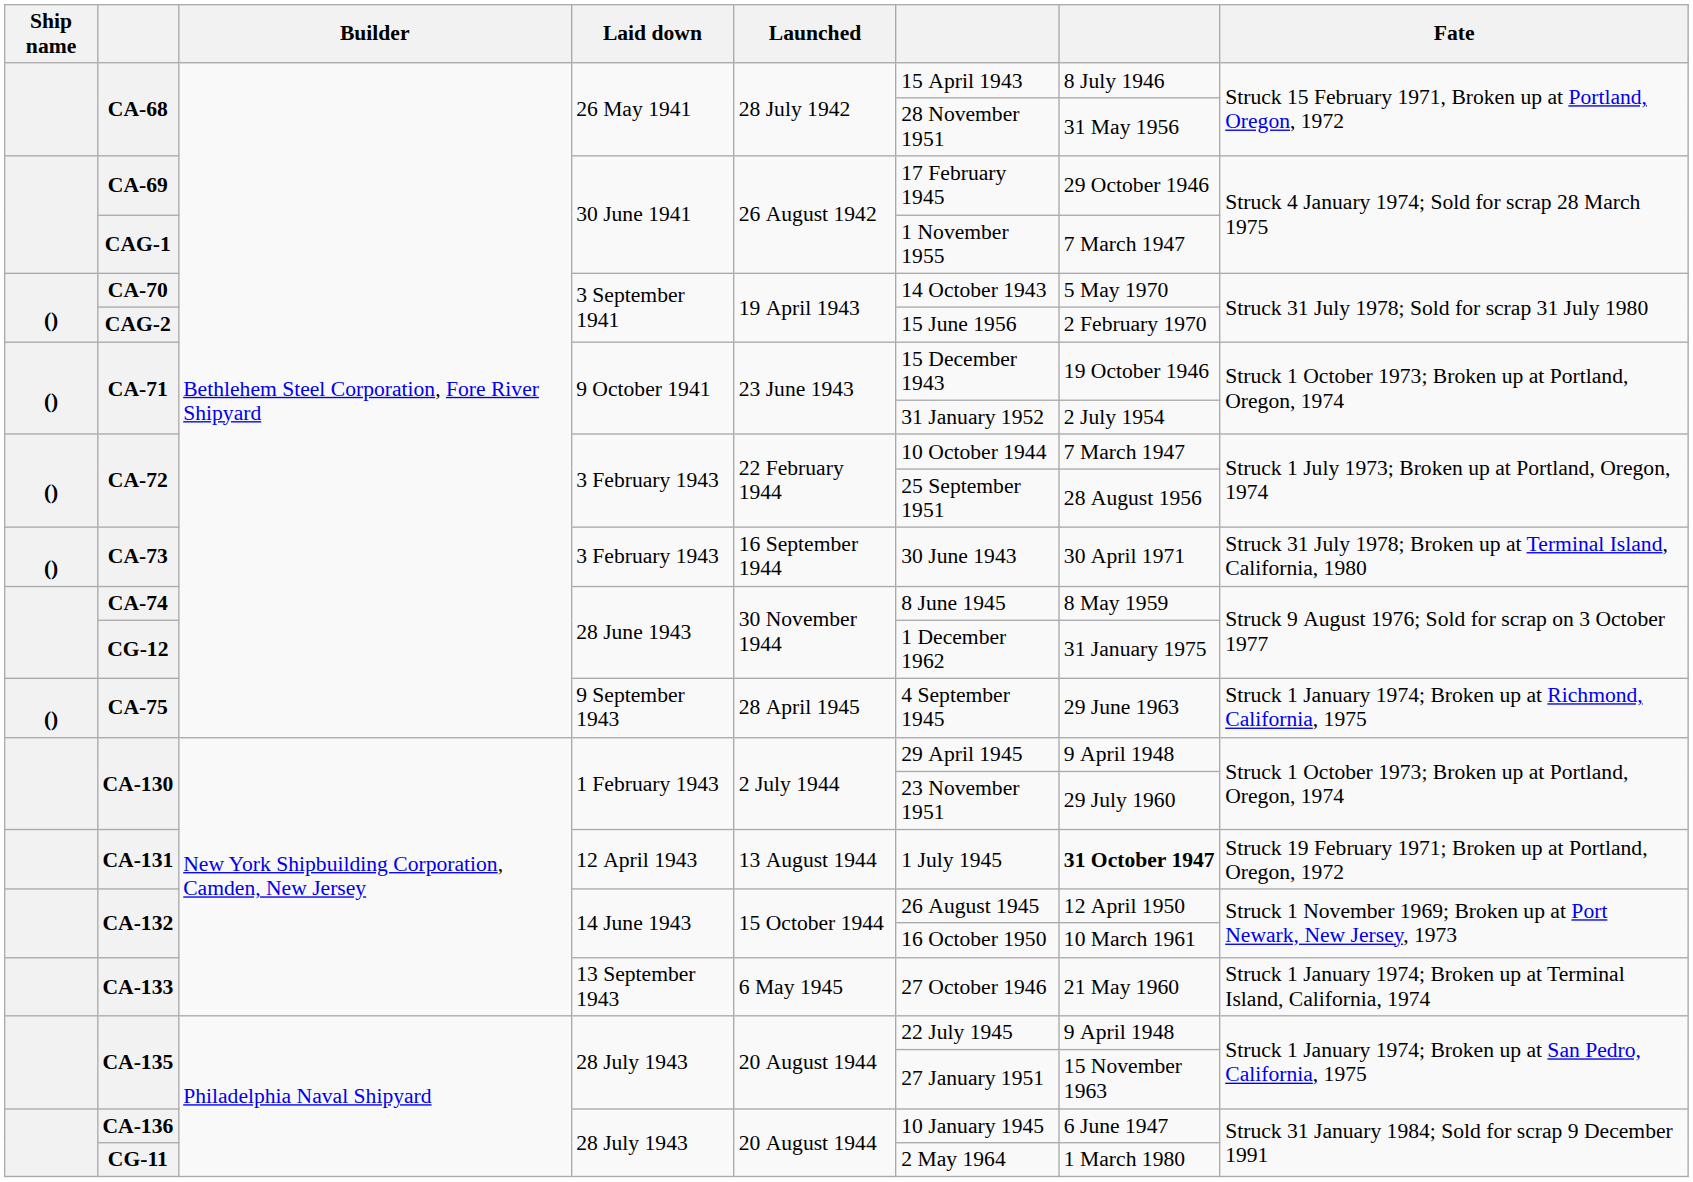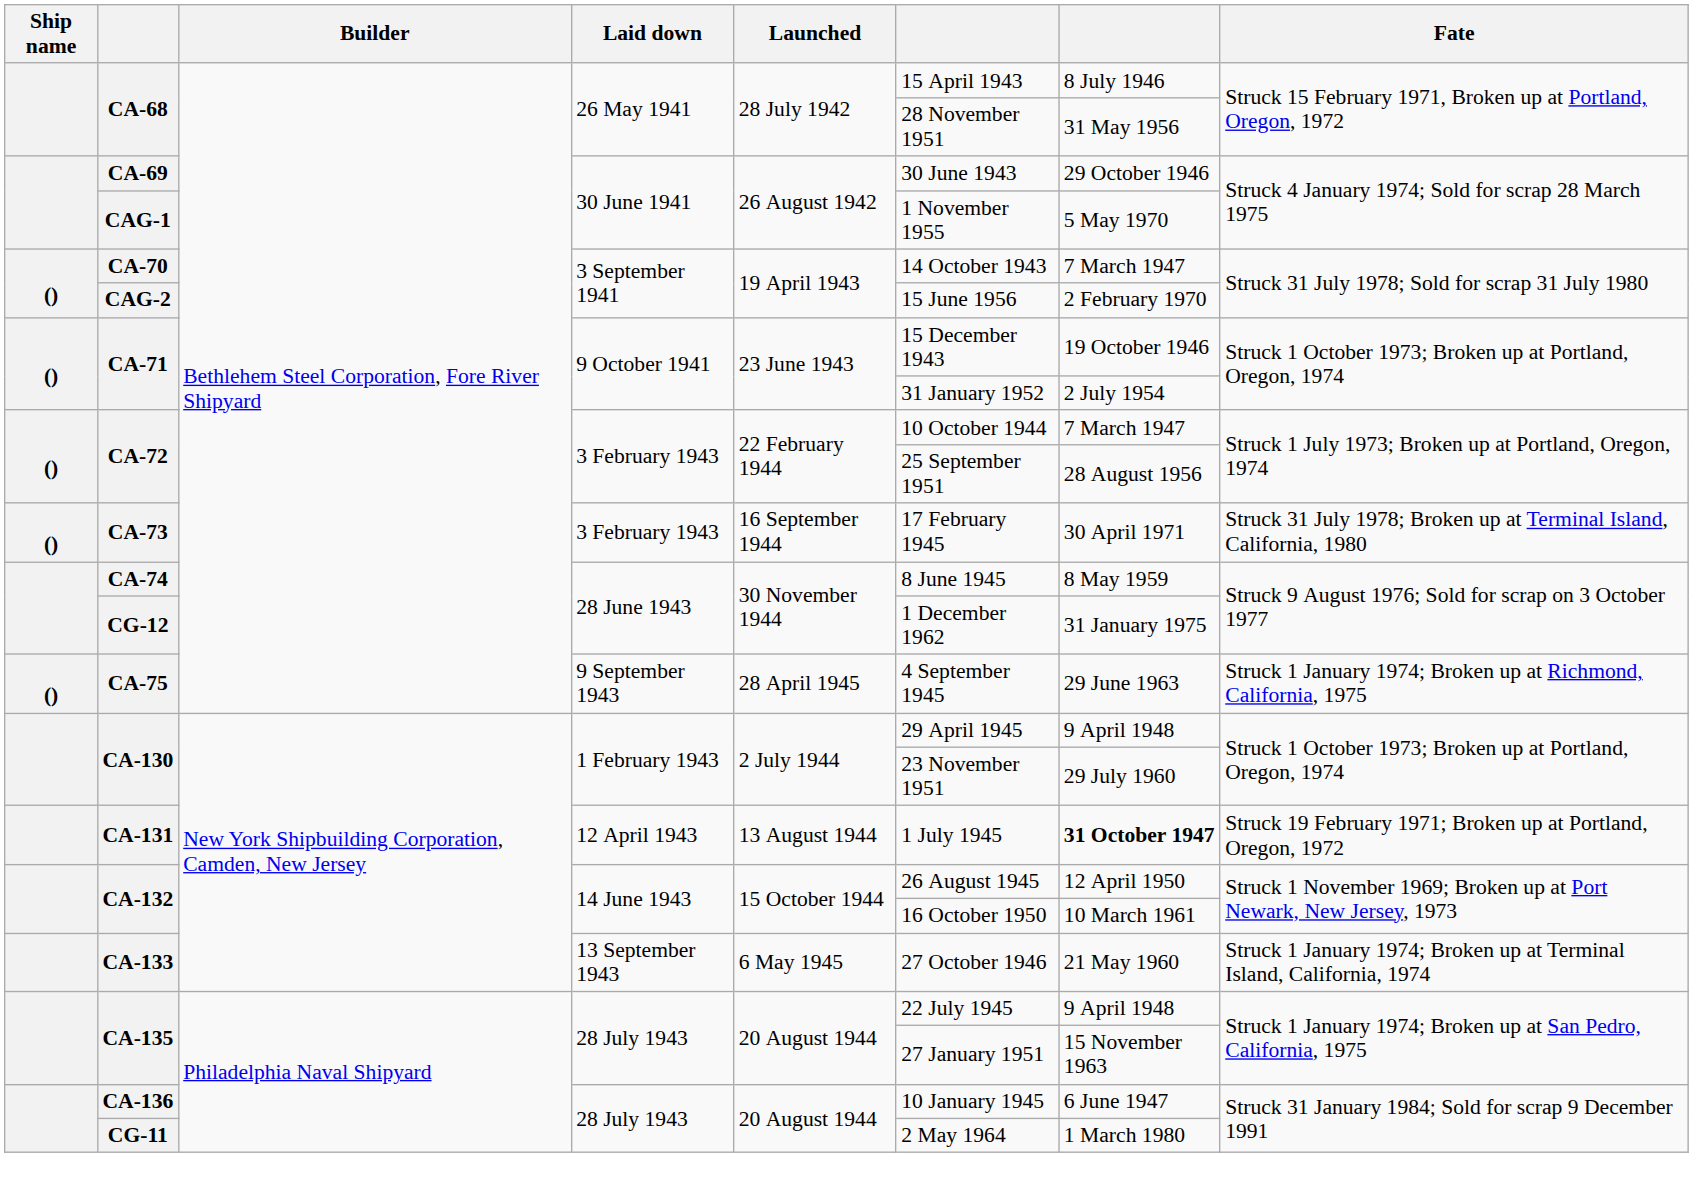(954, 185) 17 February 1945 -> (959, 172) 30 June 1943
(1124, 243) 7 March 1947 -> (1116, 219) 5 May 1970
(1116, 290) 5 May 1970 -> (1124, 265) 7 March 1947
(959, 556) 30 June 1943 -> (954, 532) 17 February 1945
